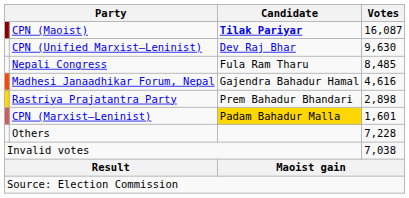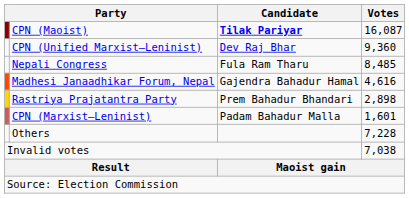(380, 47) 9,630 -> (380, 47) 9,360
(280, 116) gold background -> (280, 116) no background
